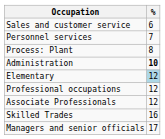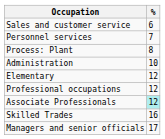(153, 63) bold -> (153, 63) normal
(153, 76) lightblue background -> (153, 76) no background
(153, 102) no background -> (153, 102) paleturquoise background
